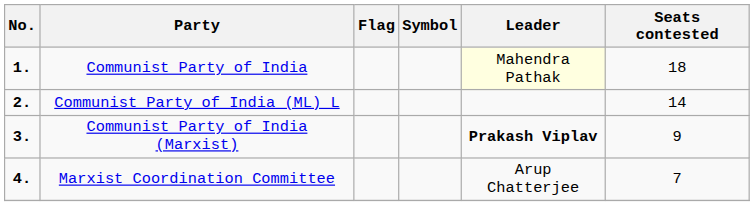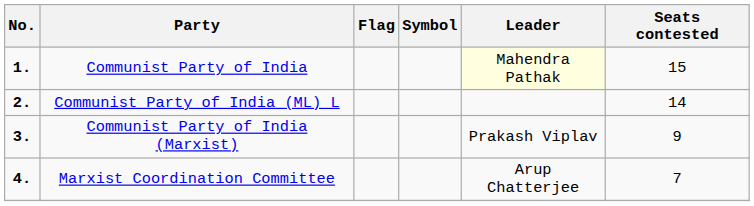(677, 69) 18 -> (677, 69) 15
(533, 136) bold -> (533, 136) normal
